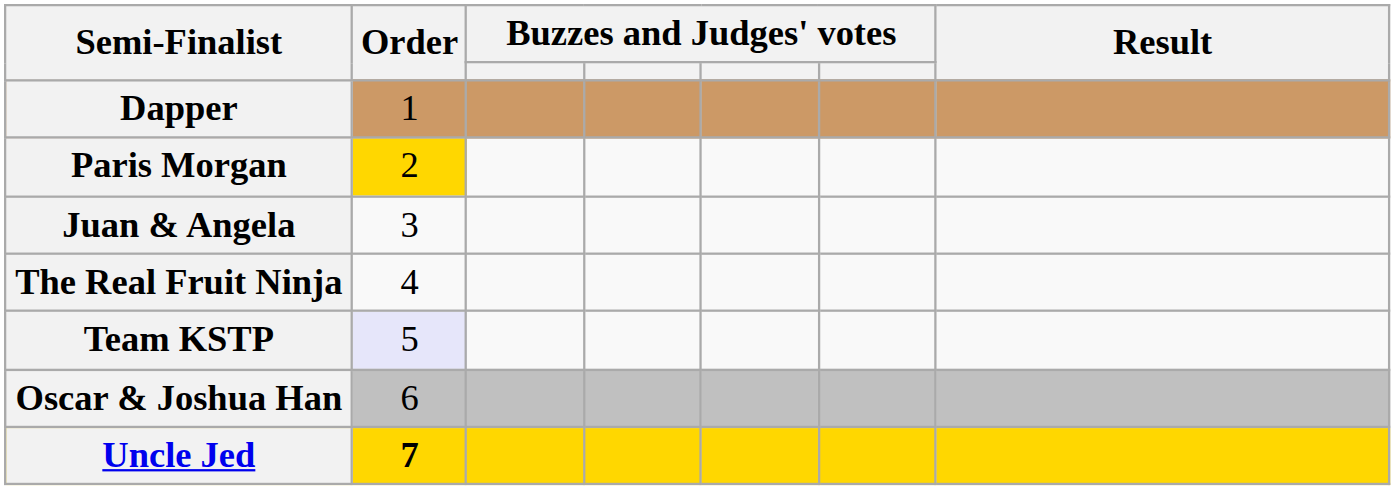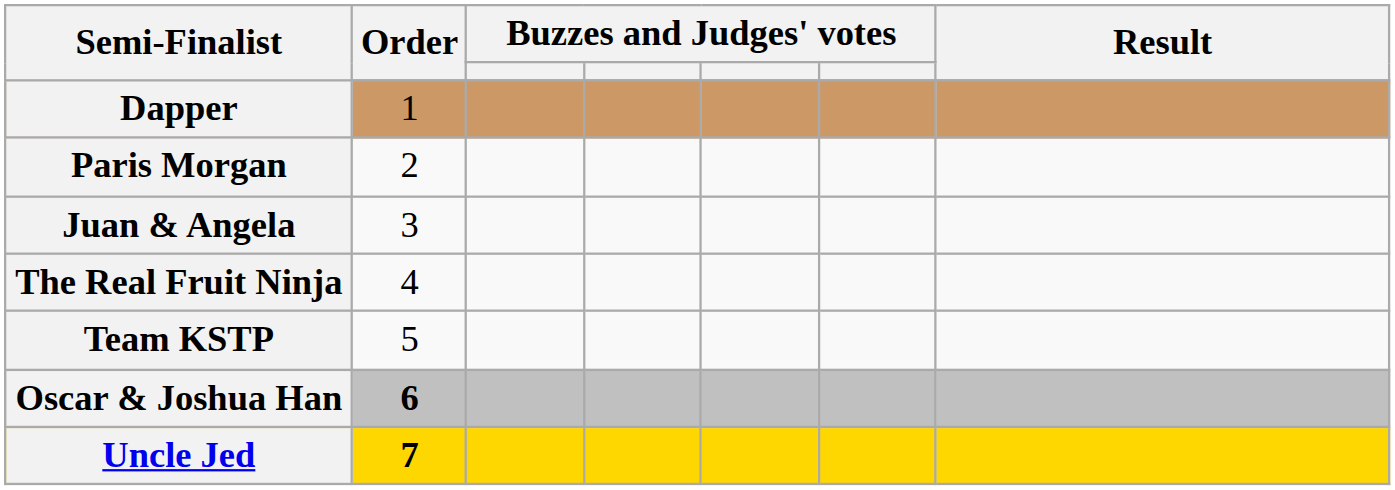(410, 165) gold background -> (410, 165) no background
(410, 339) lavender background -> (410, 339) no background
(410, 397) normal -> (410, 397) bold
